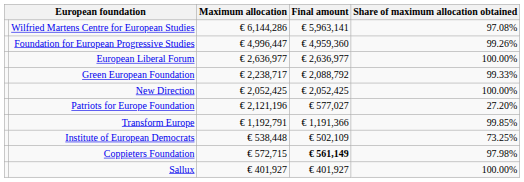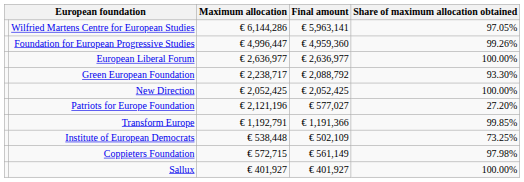(502, 28) 97.08% -> (502, 28) 97.05%
(502, 75) 99.33% -> (502, 75) 93.30%
(329, 153) bold -> (329, 153) normal
